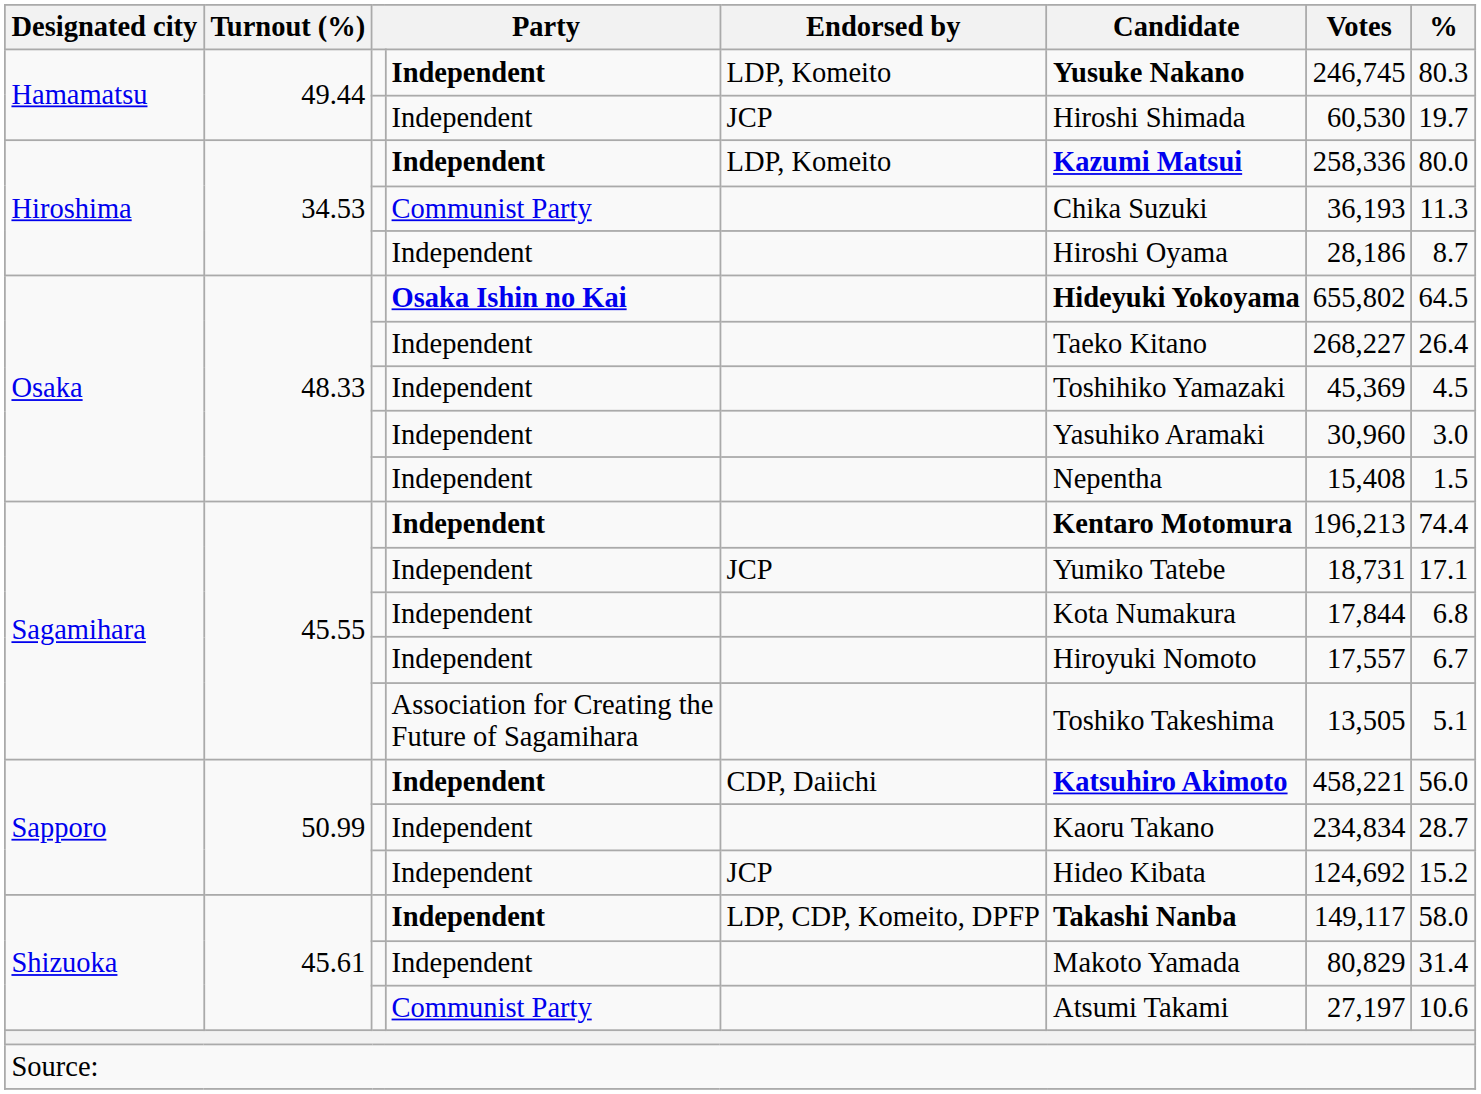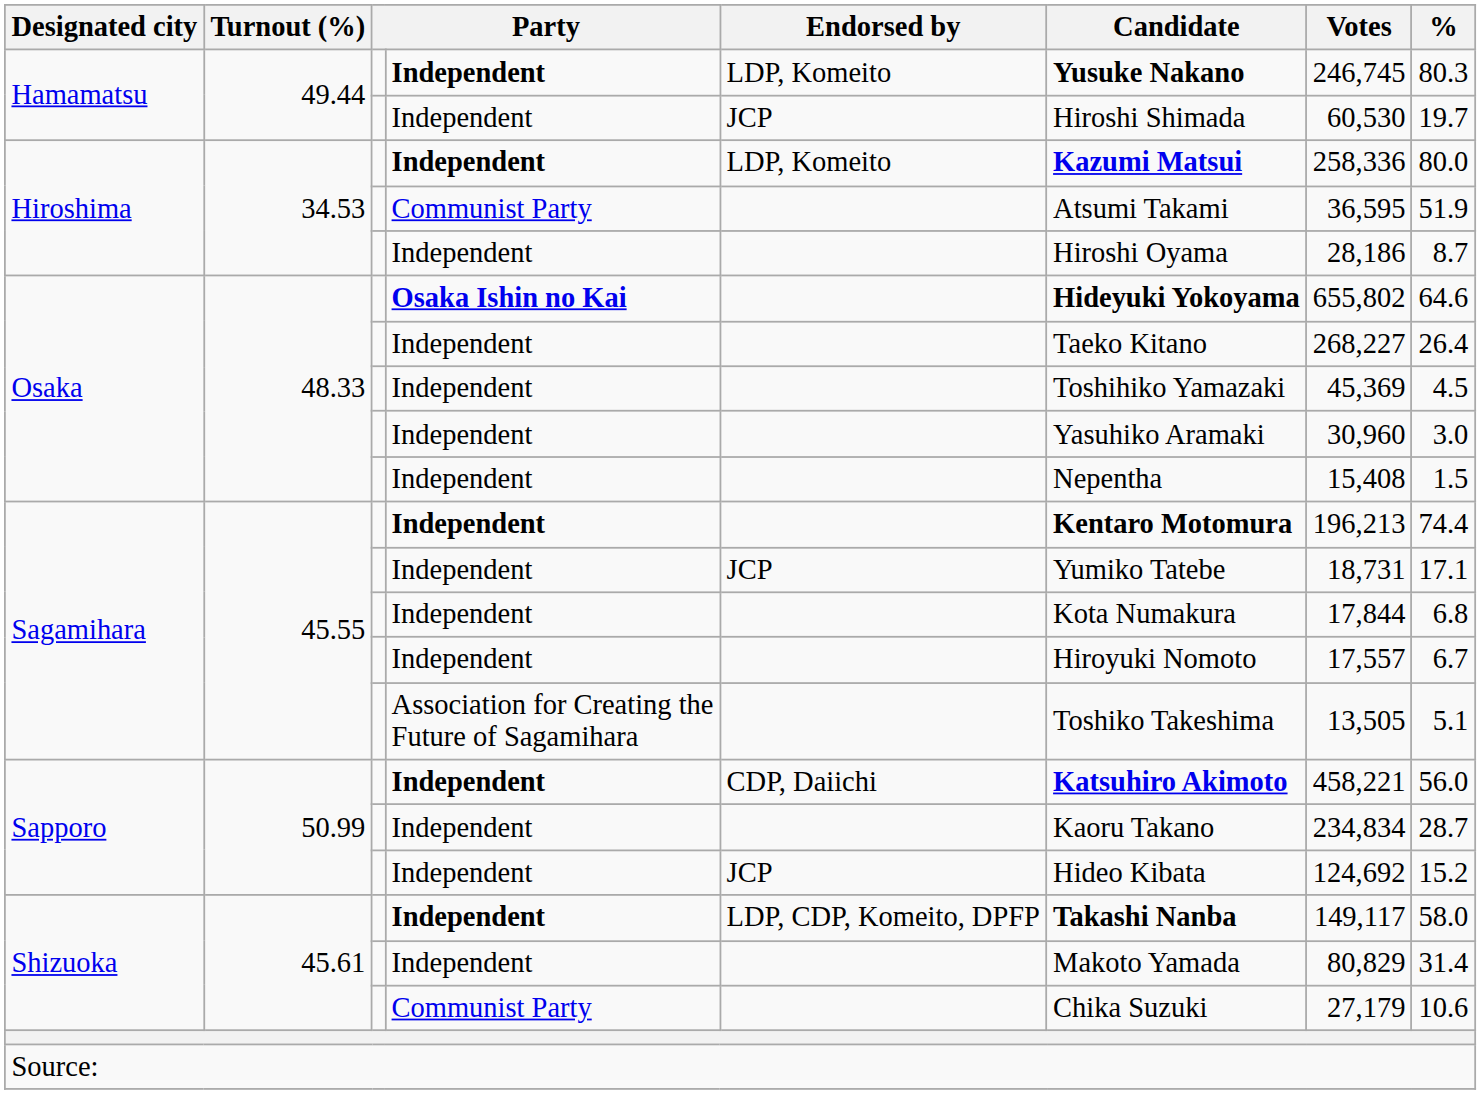(1130, 207) Chika Suzuki -> (1141, 207) Atsumi Takami
(1366, 207) 36,193 -> (1366, 207) 36,595
(1444, 207) 11.3 -> (1443, 207) 51.9
(1443, 298) 64.5 -> (1443, 298) 64.6
(1141, 1007) Atsumi Takami -> (1130, 1007) Chika Suzuki
(1366, 1007) 27,197 -> (1366, 1007) 27,179
